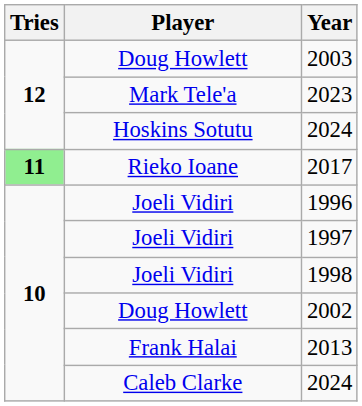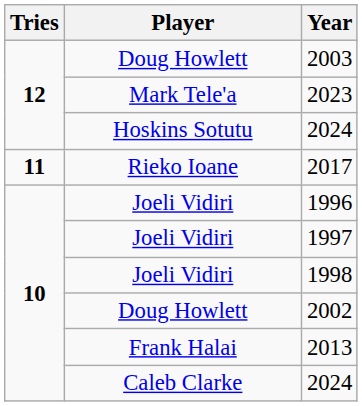(34, 166) lightgreen background -> (34, 166) no background
